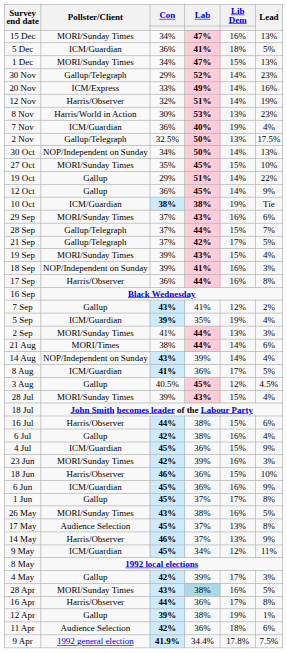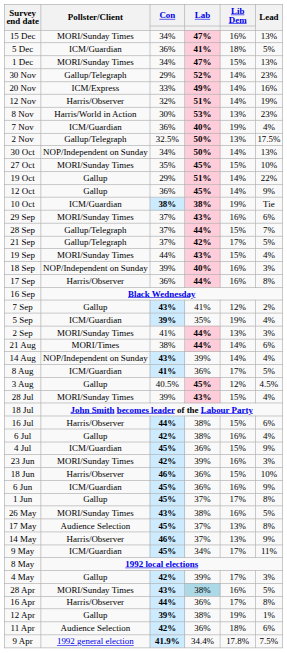(167, 256) 39% -> (167, 256) 44%
(203, 268) 41% -> (203, 268) 40%
(238, 551) 12% -> (238, 551) 17%
